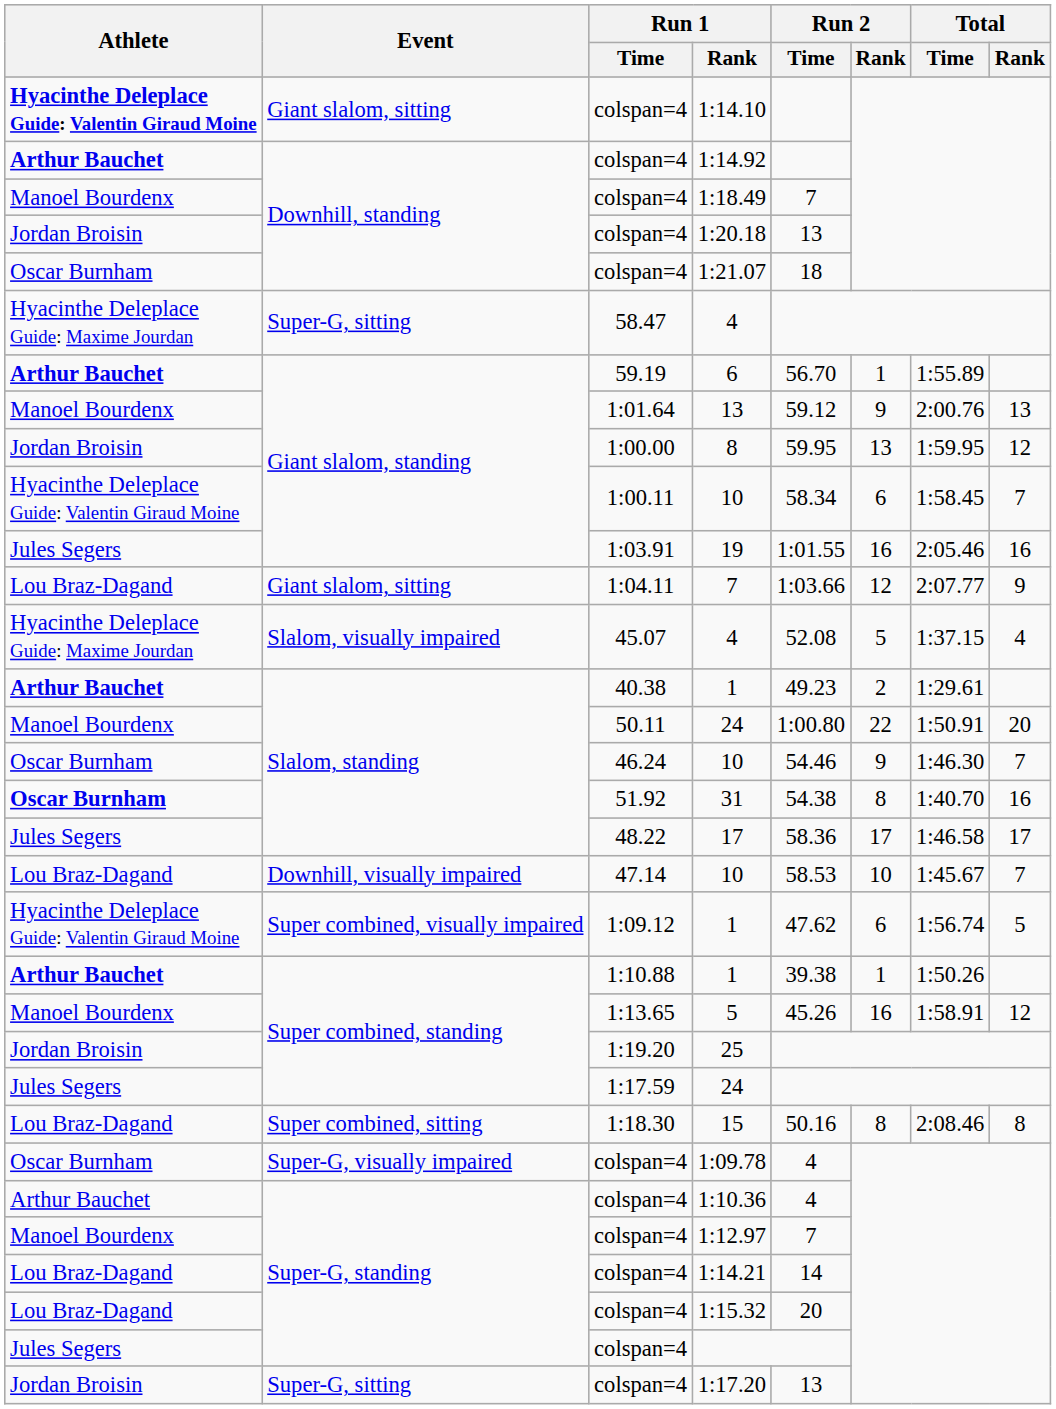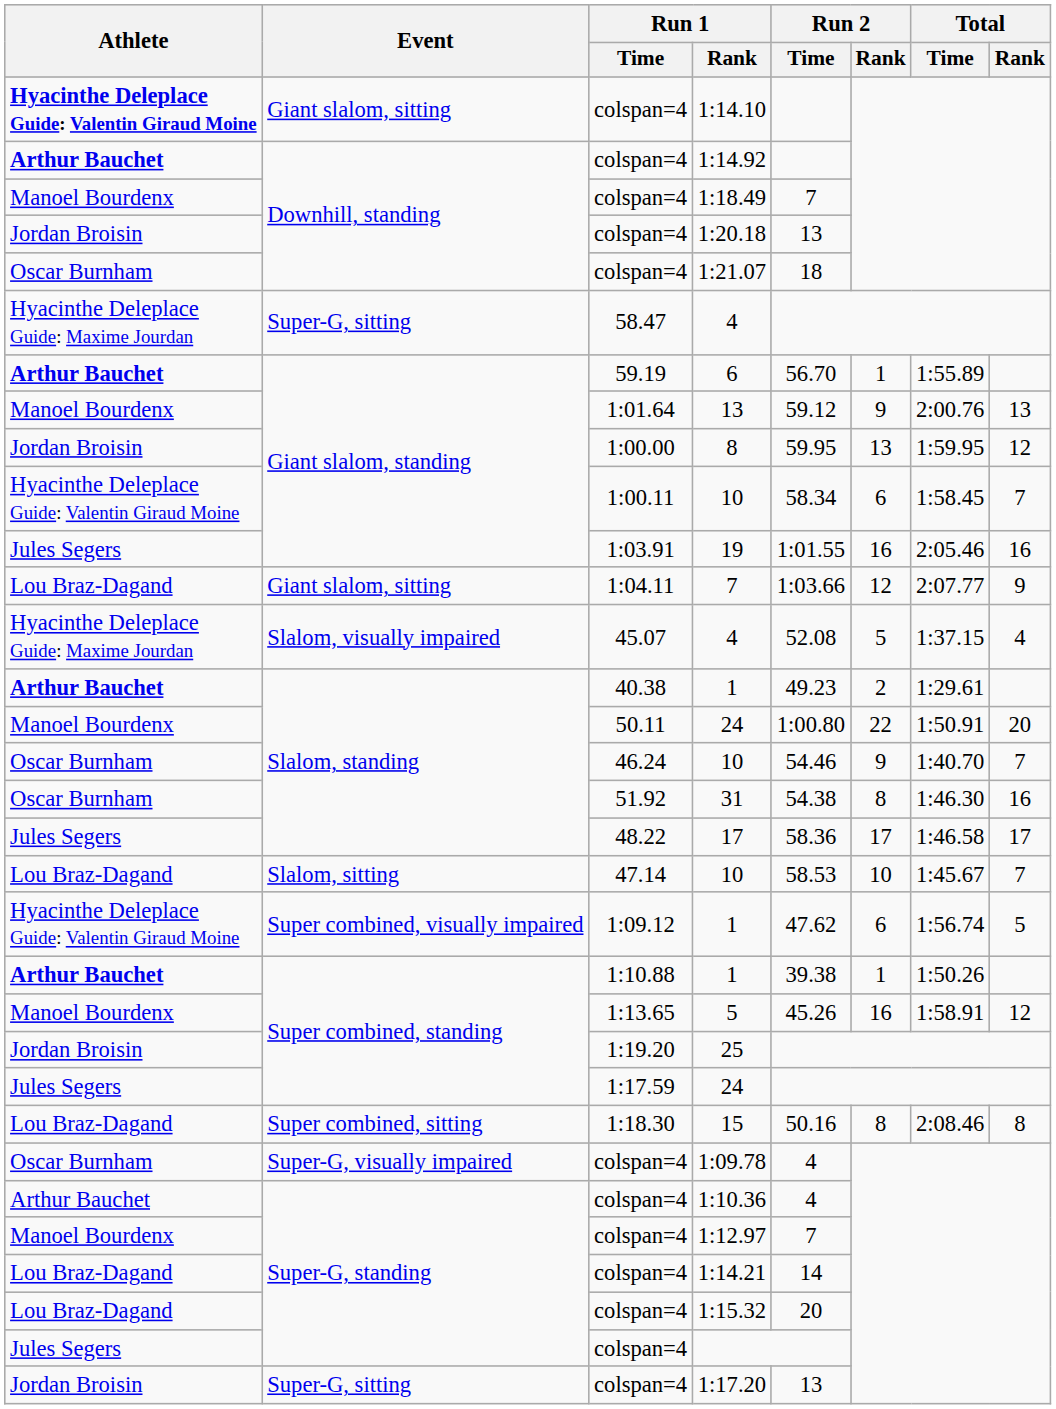(950, 762) 1:46.30 -> (950, 762) 1:40.70
(88, 799) bold -> (81, 799) normal
(950, 799) 1:40.70 -> (950, 799) 1:46.30
(394, 874) Downhill, visually impaired -> (333, 874) Slalom, sitting
